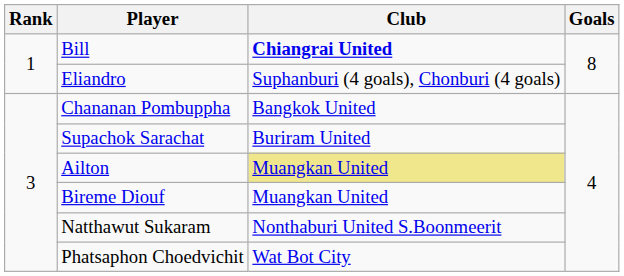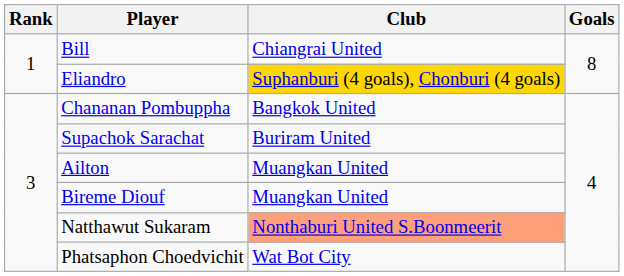(322, 49) bold -> (317, 49) normal
(406, 78) no background -> (406, 78) gold background
(320, 167) khaki background -> (320, 167) no background
(377, 227) no background -> (377, 227) lightsalmon background
